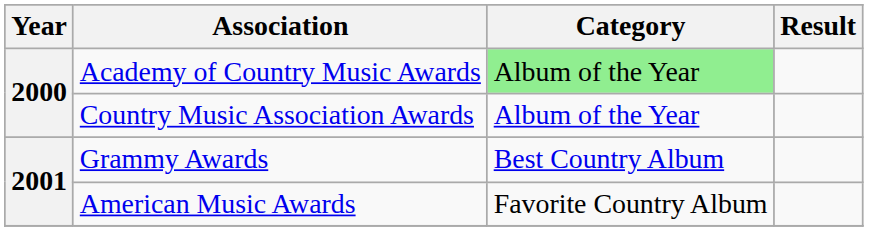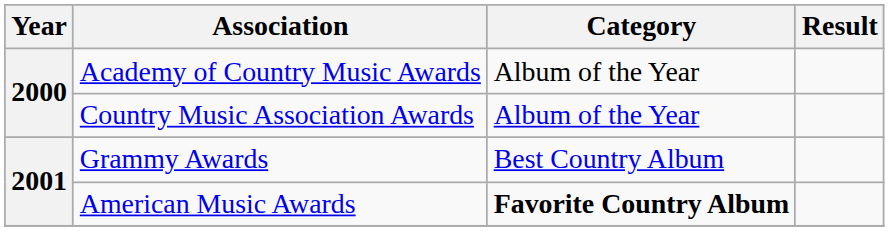(597, 70) lightgreen background -> (597, 70) no background
(631, 203) normal -> (641, 203) bold
